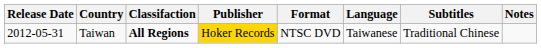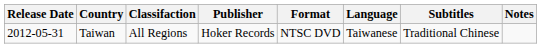(159, 33) bold -> (158, 33) normal
(238, 33) gold background -> (238, 33) no background
